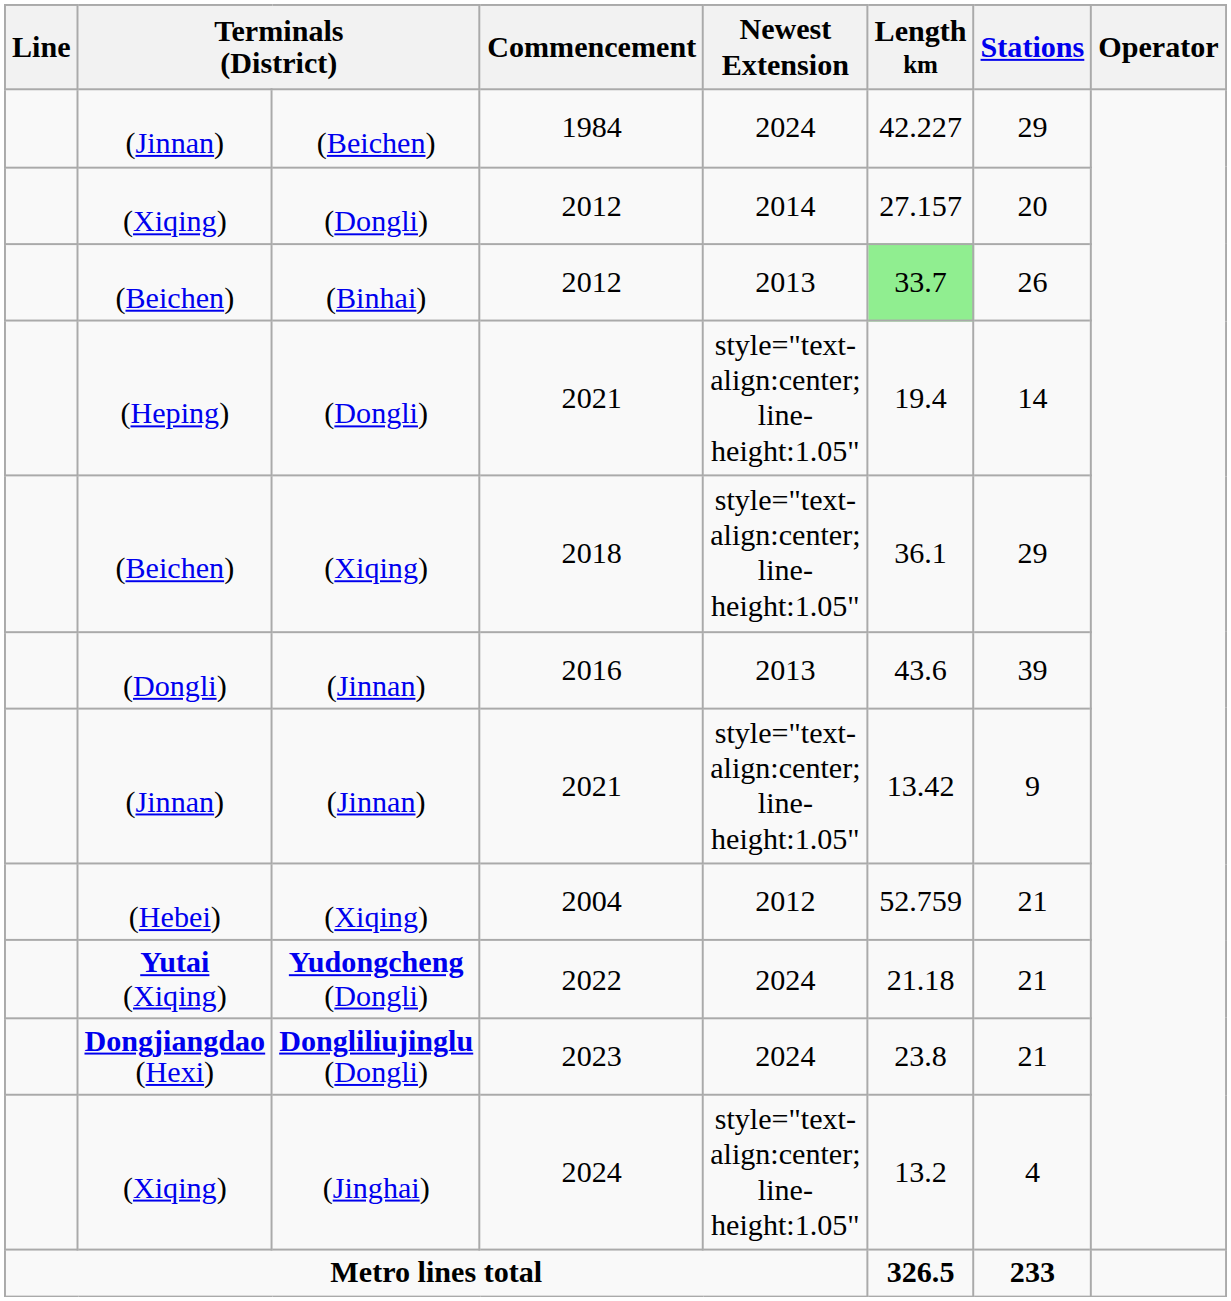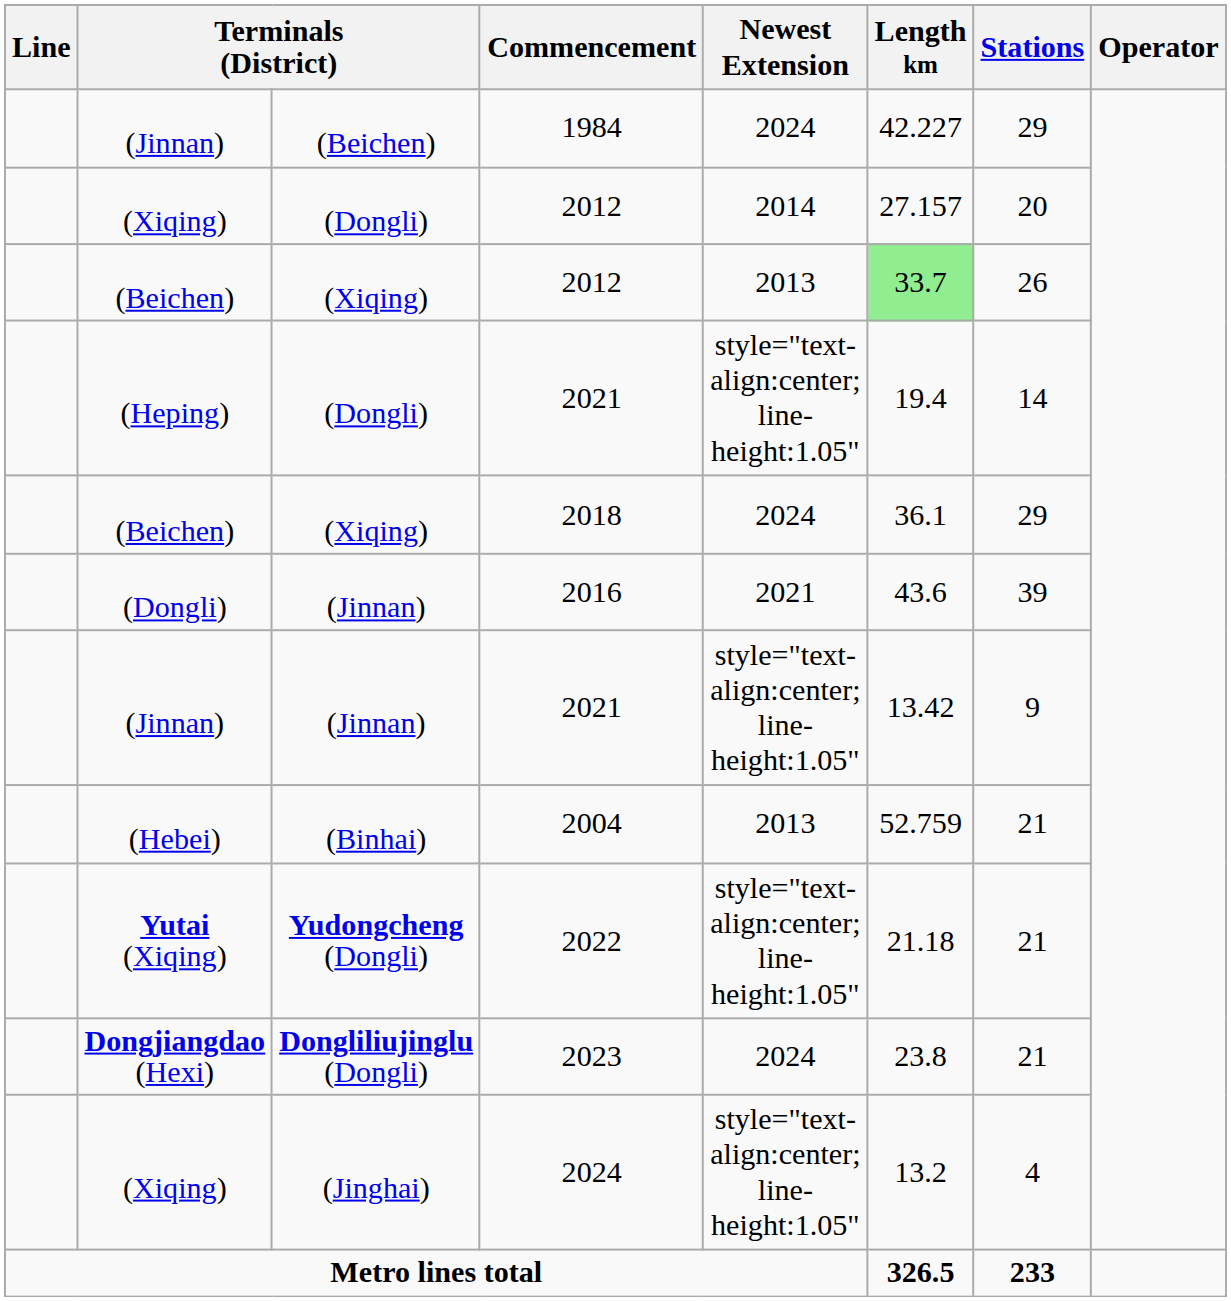(376, 298) (Binhai) -> (376, 298) (Xiqing)
(785, 553) style="text-align:center; line-height:1.05" -> (785, 514) 2024
(785, 669) 2013 -> (785, 591) 2021
(376, 917) (Xiqing) -> (376, 839) (Binhai)
(785, 901) 2012 -> (785, 823) 2013
(785, 978) 2024 -> (785, 940) style="text-align:center; line-height:1.05"
